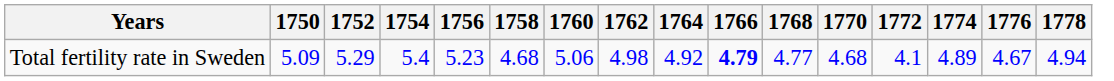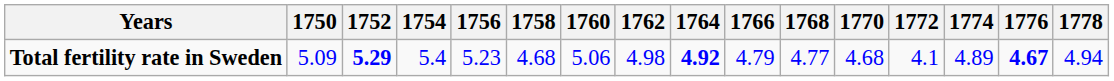(138, 57) normal -> (146, 57) bold
(355, 57) normal -> (372, 57) bold
(684, 57) normal -> (700, 57) bold
(738, 57) bold -> (755, 57) normal
(1012, 57) normal -> (1029, 57) bold
